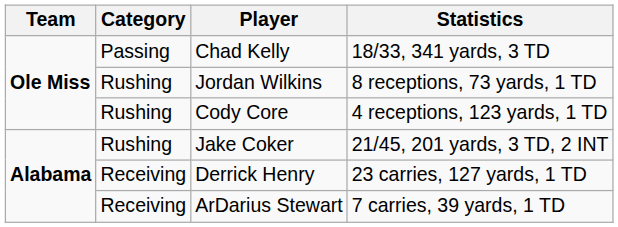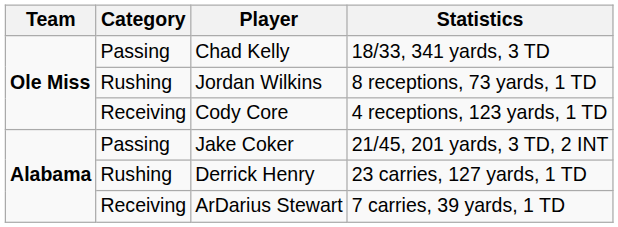(136, 113) Rushing -> (143, 113) Receiving
(136, 144) Rushing -> (135, 144) Passing
(143, 175) Receiving -> (136, 175) Rushing
